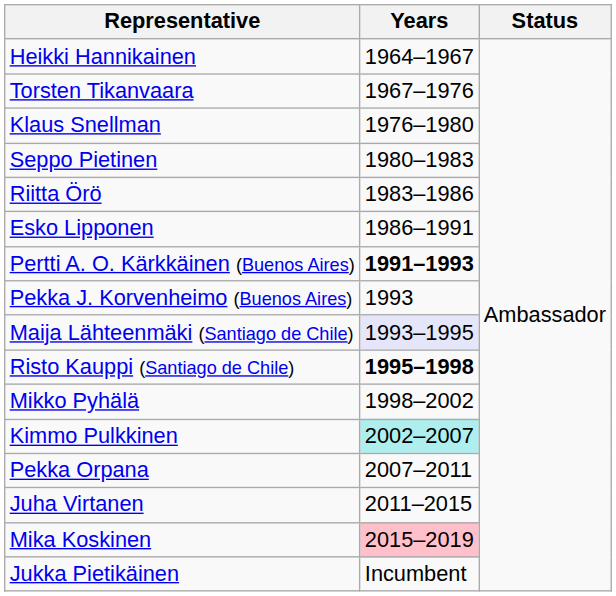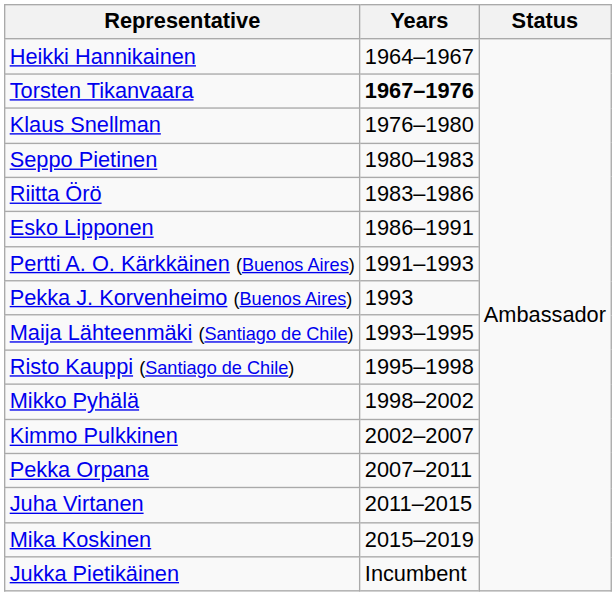(419, 90) normal -> (419, 90) bold
(419, 263) bold -> (419, 263) normal
(419, 332) lavender background -> (419, 332) no background
(419, 366) bold -> (419, 366) normal
(419, 435) paleturquoise background -> (419, 435) no background
(419, 539) pink background -> (419, 539) no background
